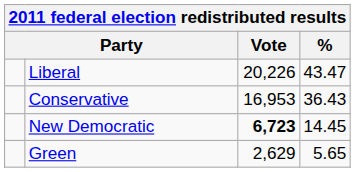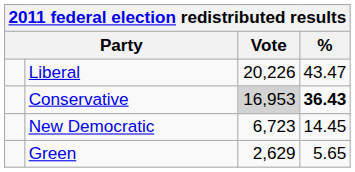(269, 99) no background -> (269, 99) lightgrey background
(325, 99) normal -> (325, 99) bold
(274, 126) bold -> (274, 126) normal
